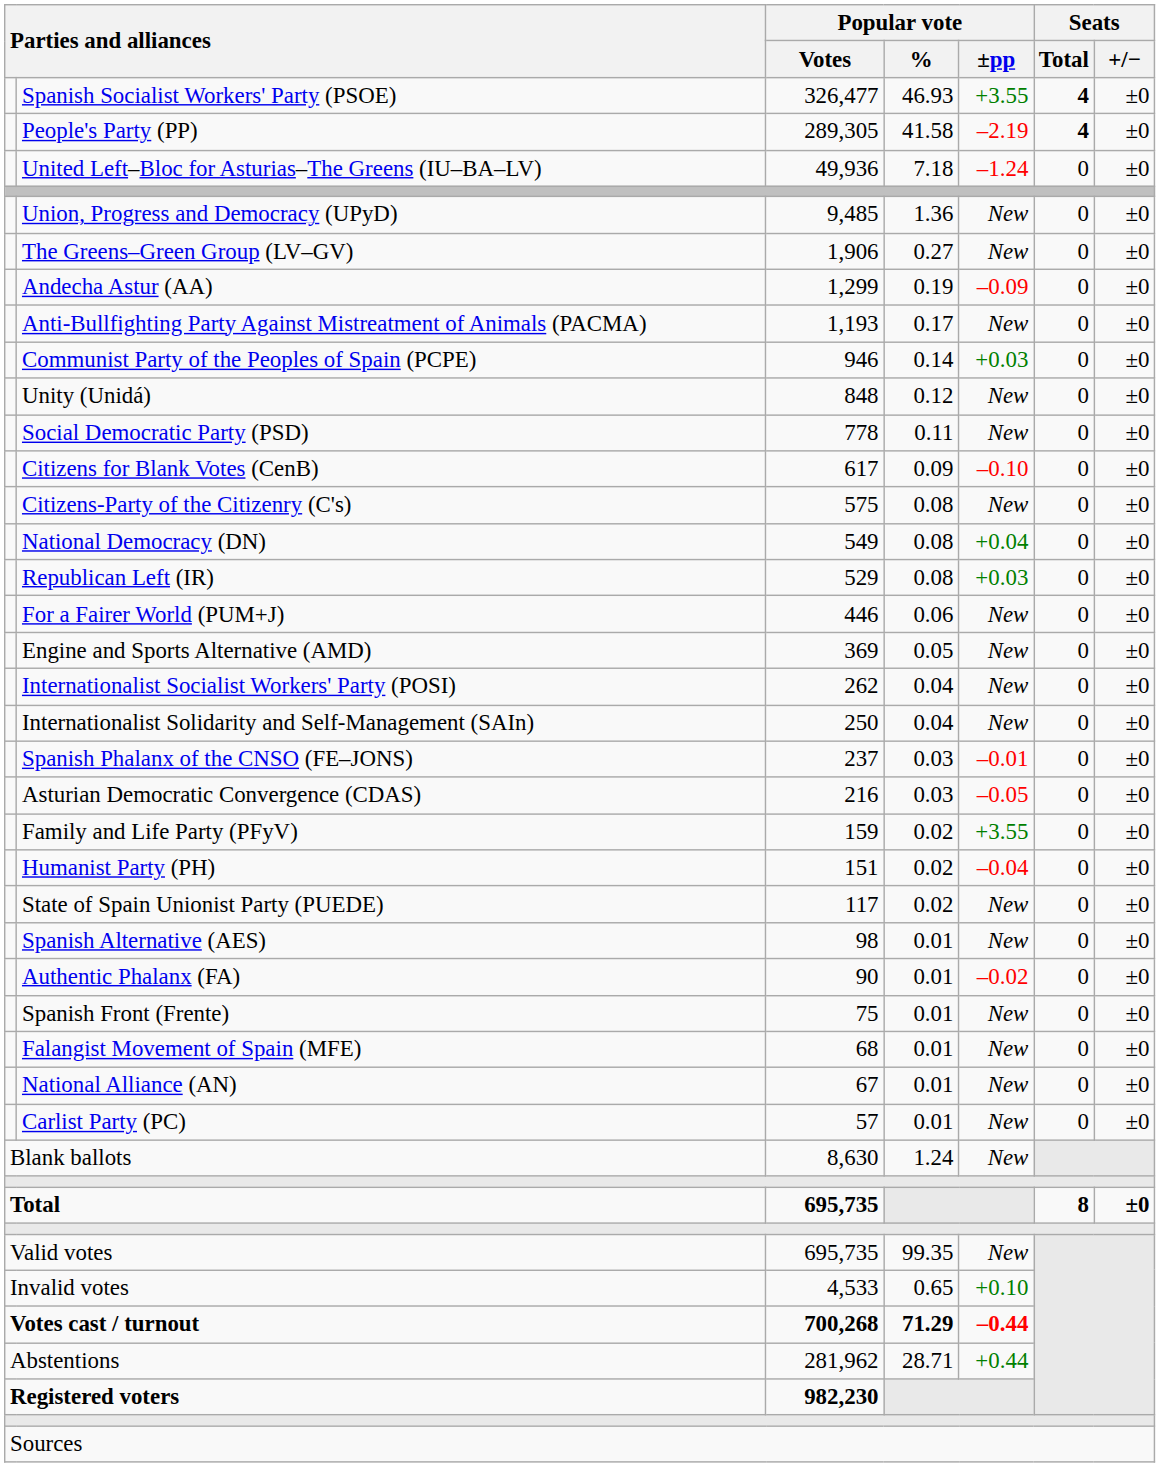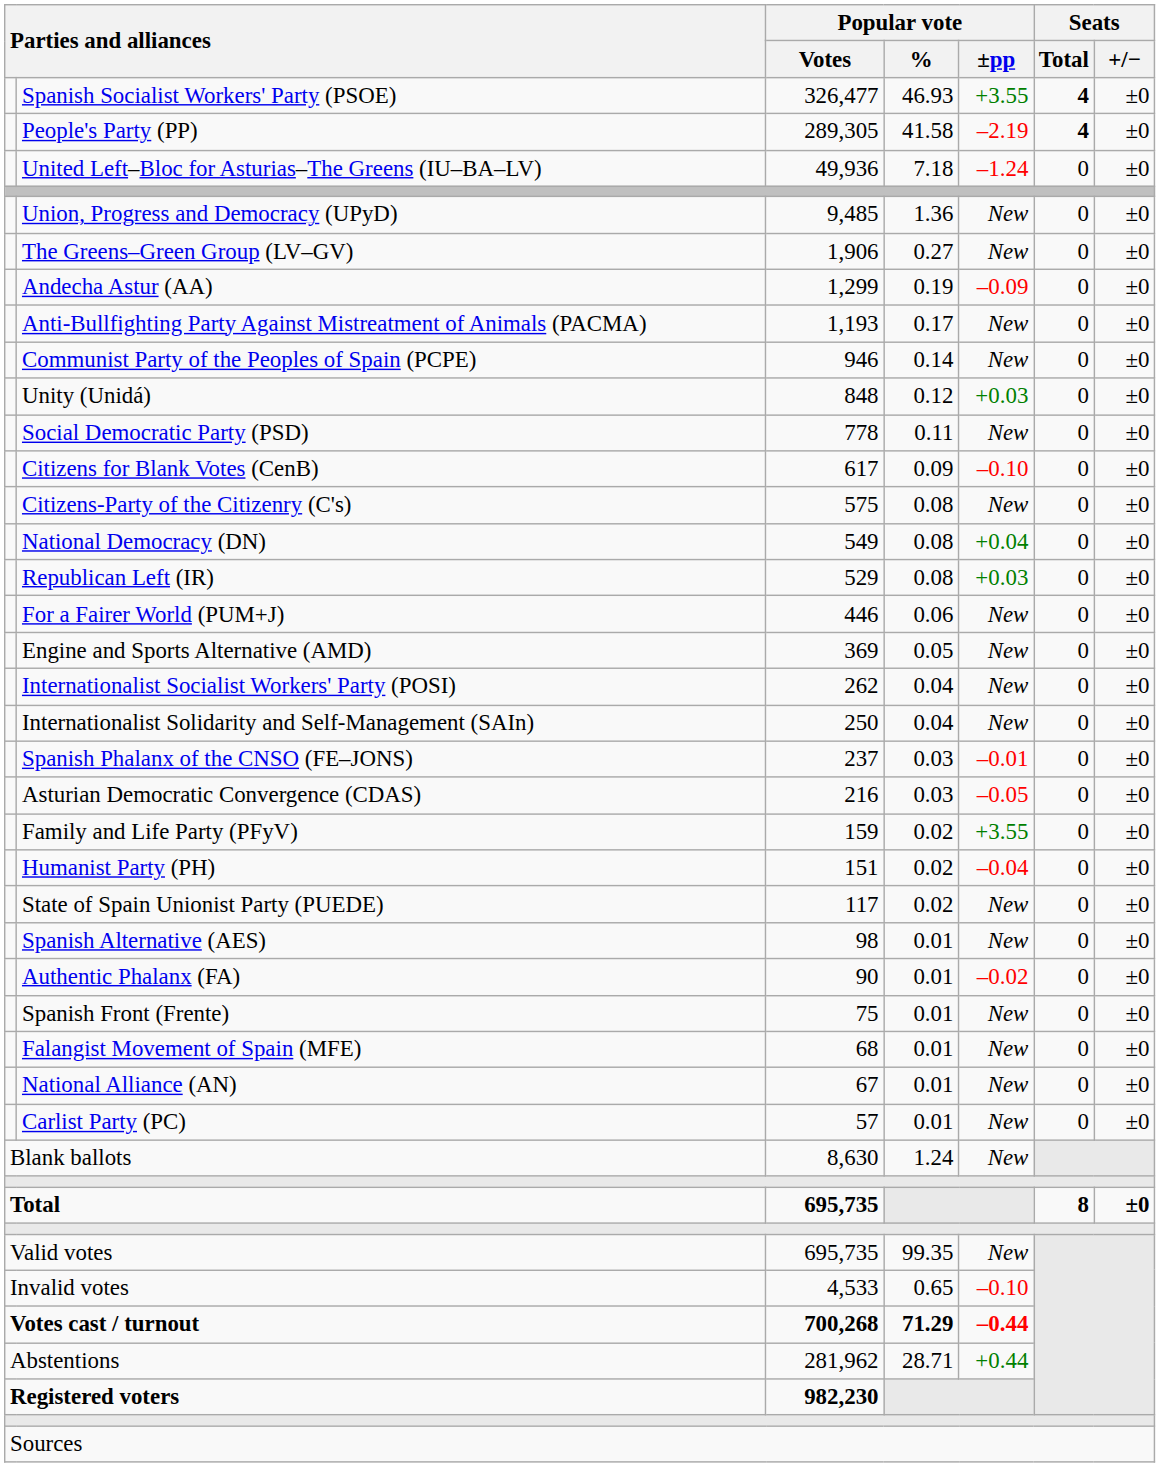(1002, 359) +0.03 -> (1008, 359) New
(1008, 396) New -> (1002, 396) +0.03
(1002, 1288) +0.10 -> (1003, 1288) –0.10
